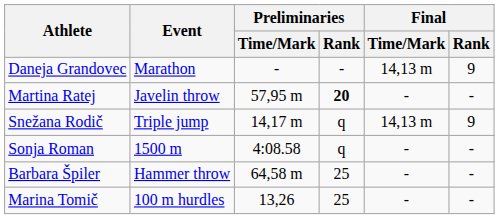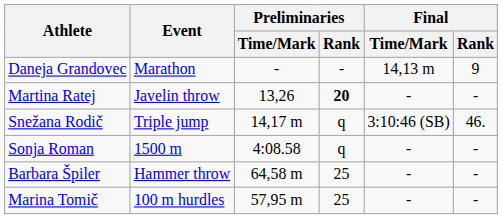(277, 96) 57,95 m -> (277, 96) 13,26
(406, 122) 14,13 m -> (409, 122) 3:10:46 (SB)
(471, 122) 9 -> (476, 122) 46.
(277, 200) 13,26 -> (277, 200) 57,95 m
